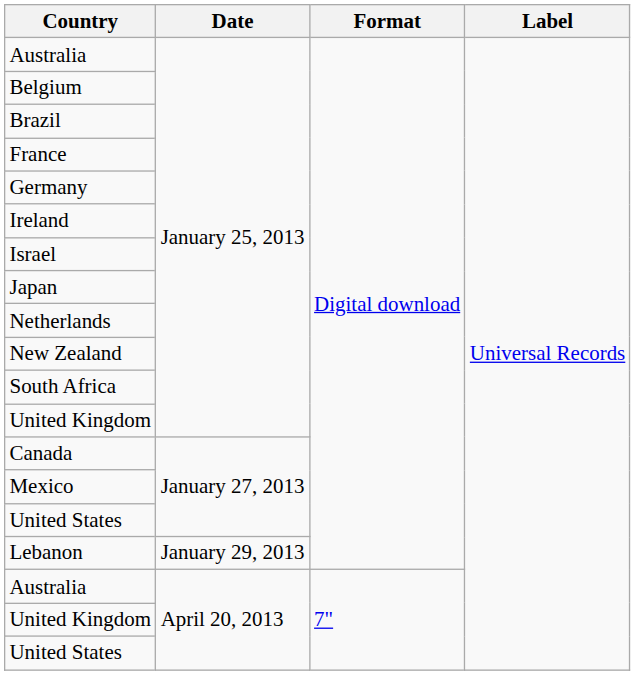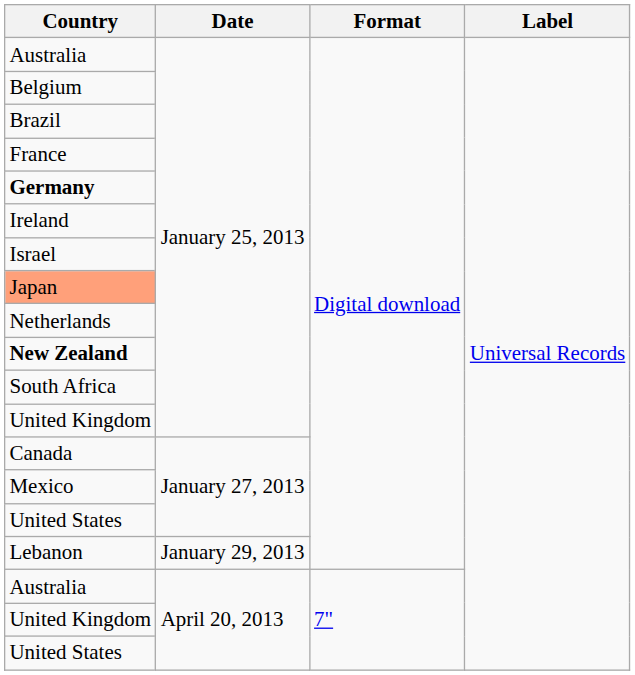(48, 187) normal -> (52, 187) bold
(33, 287) no background -> (33, 287) lightsalmon background
(66, 353) normal -> (69, 353) bold
